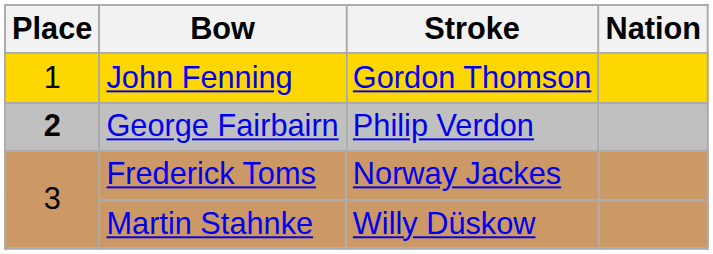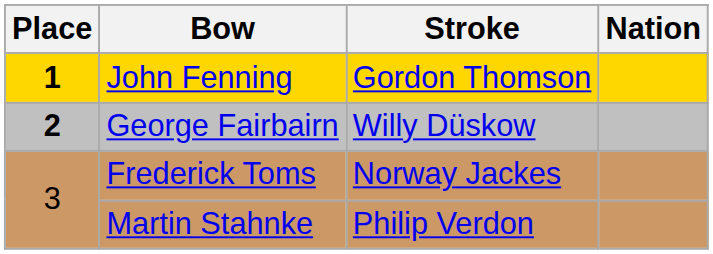(52, 77) normal -> (52, 77) bold
(443, 126) Philip Verdon -> (444, 126) Willy Düskow
(444, 223) Willy Düskow -> (443, 223) Philip Verdon
